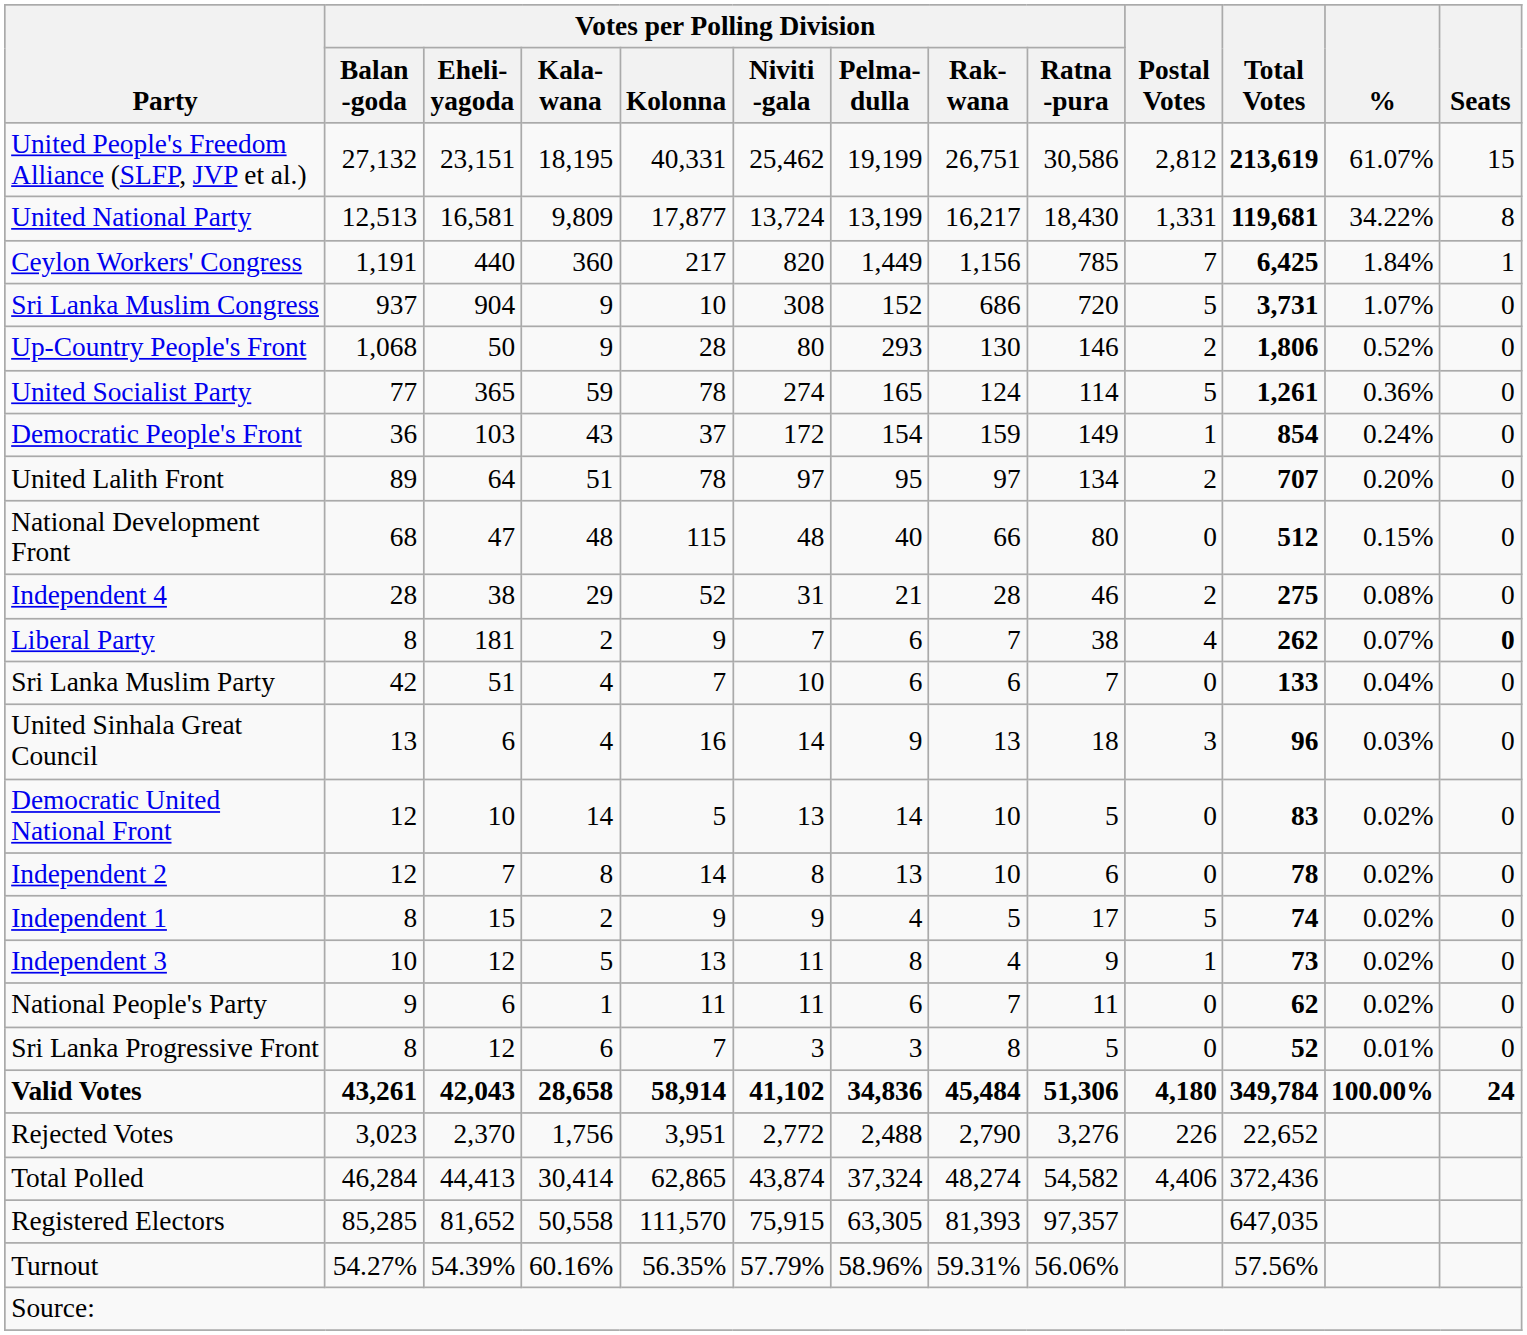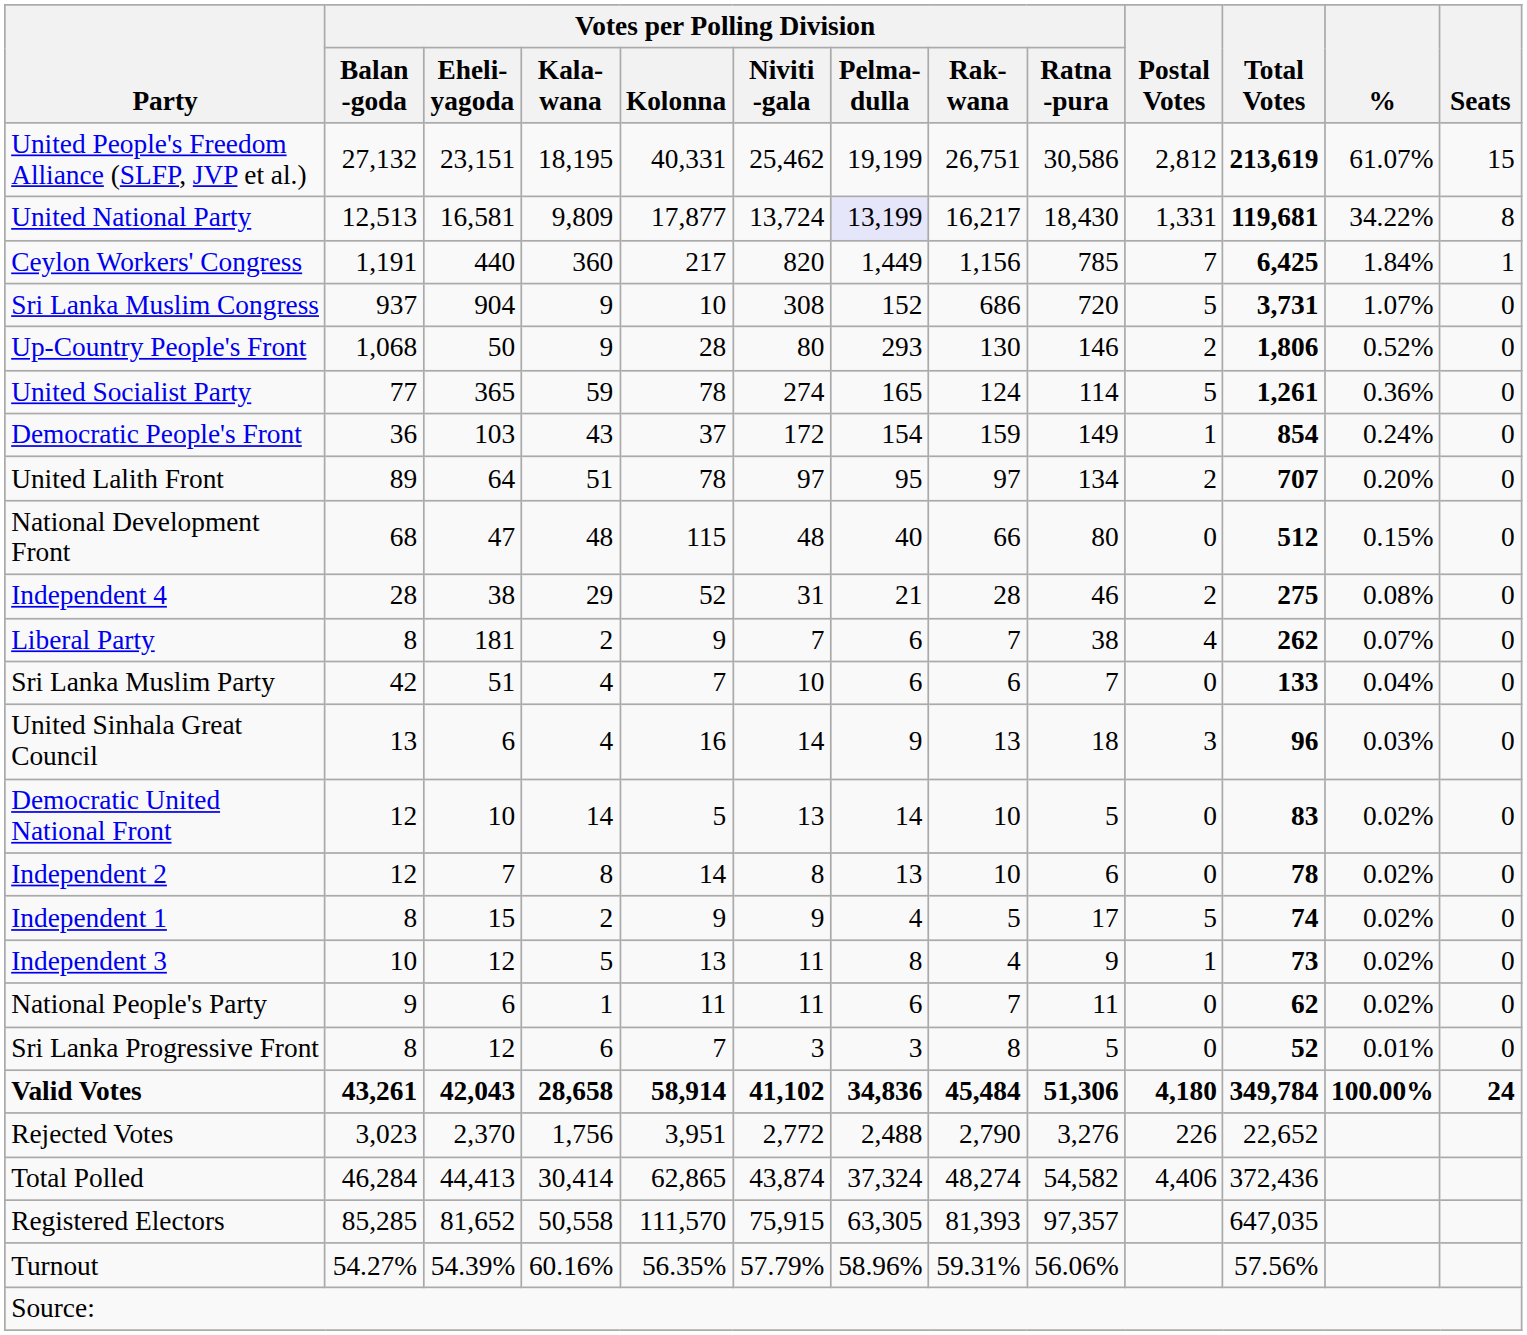(885, 217) no background -> (885, 217) lavender background
(1508, 639) bold -> (1508, 639) normal
